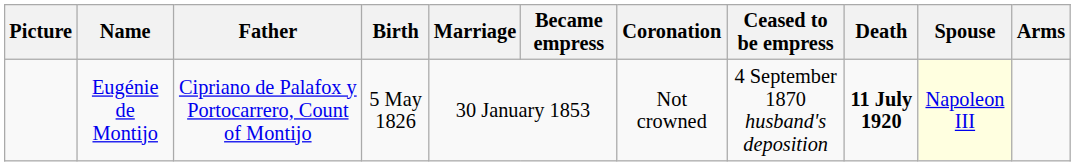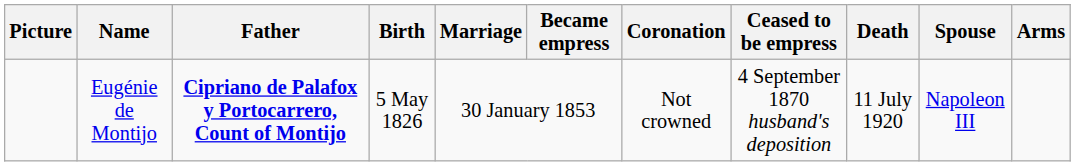(268, 109) normal -> (270, 109) bold
(881, 109) bold -> (883, 109) normal
(965, 109) lightyellow background -> (965, 109) no background
